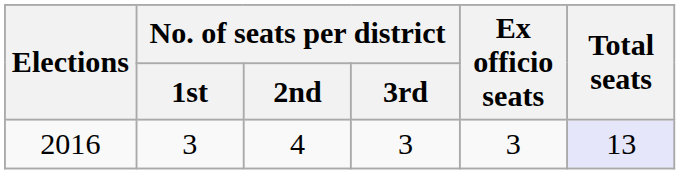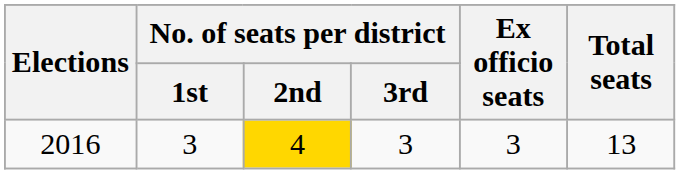(298, 143) no background -> (298, 143) gold background
(621, 143) lavender background -> (621, 143) no background
